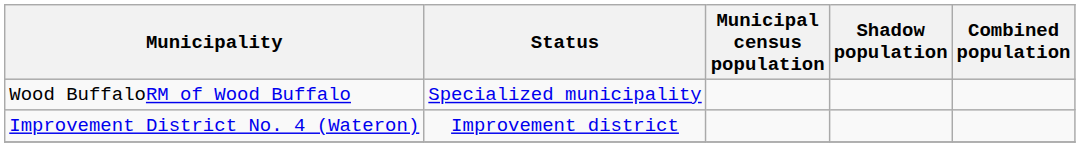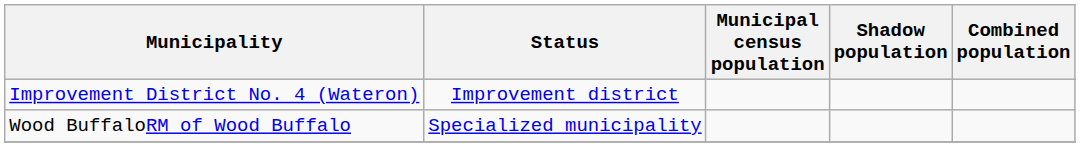rows swapped: (214, 126) <-> (180, 95)
